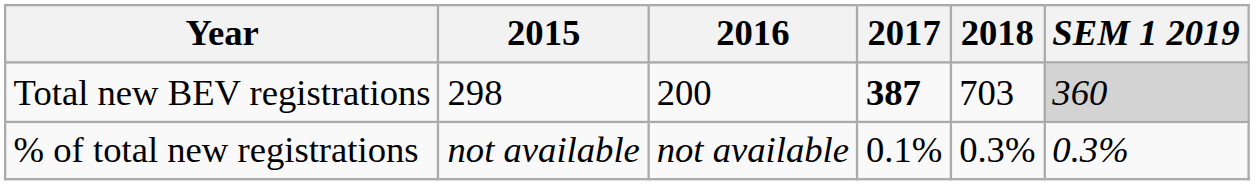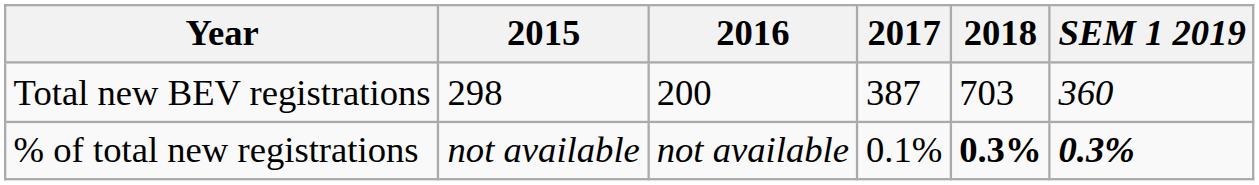(893, 91) bold -> (893, 91) normal
(1080, 91) lightgrey background -> (1086, 91) no background
(997, 149) normal -> (1000, 149) bold
(1091, 149) normal -> (1097, 149) bold
